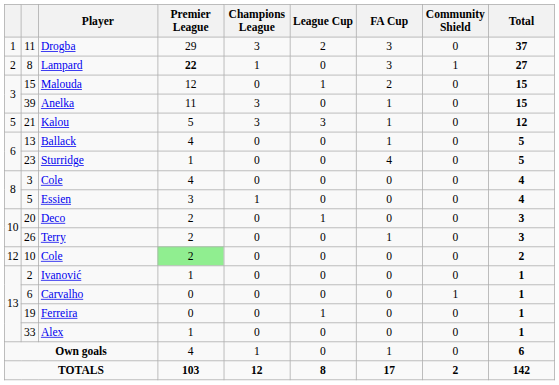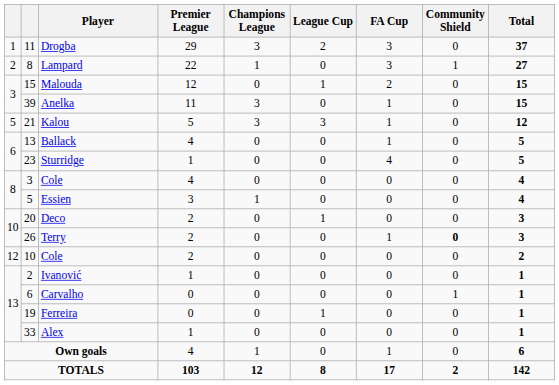(191, 65) bold -> (191, 65) normal
(455, 237) normal -> (455, 237) bold
(191, 256) lightgreen background -> (191, 256) no background
